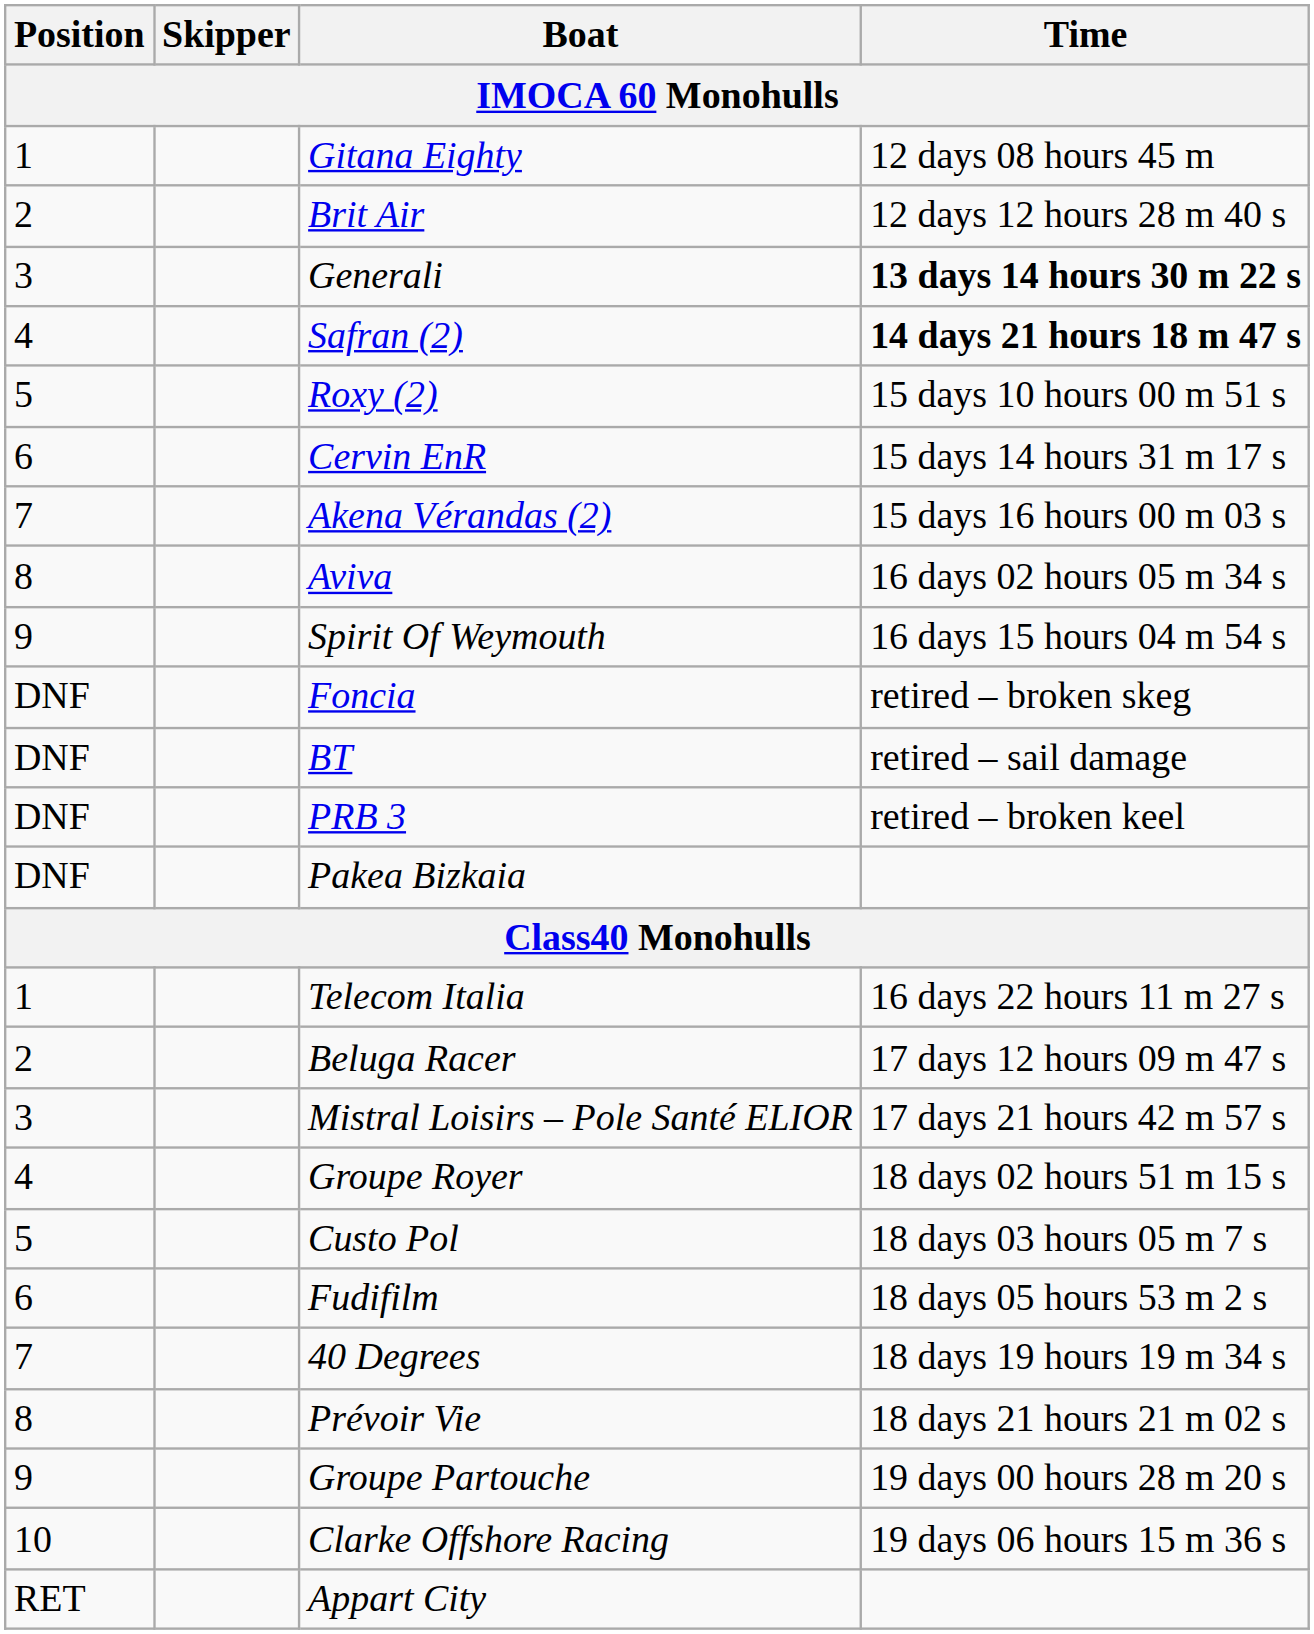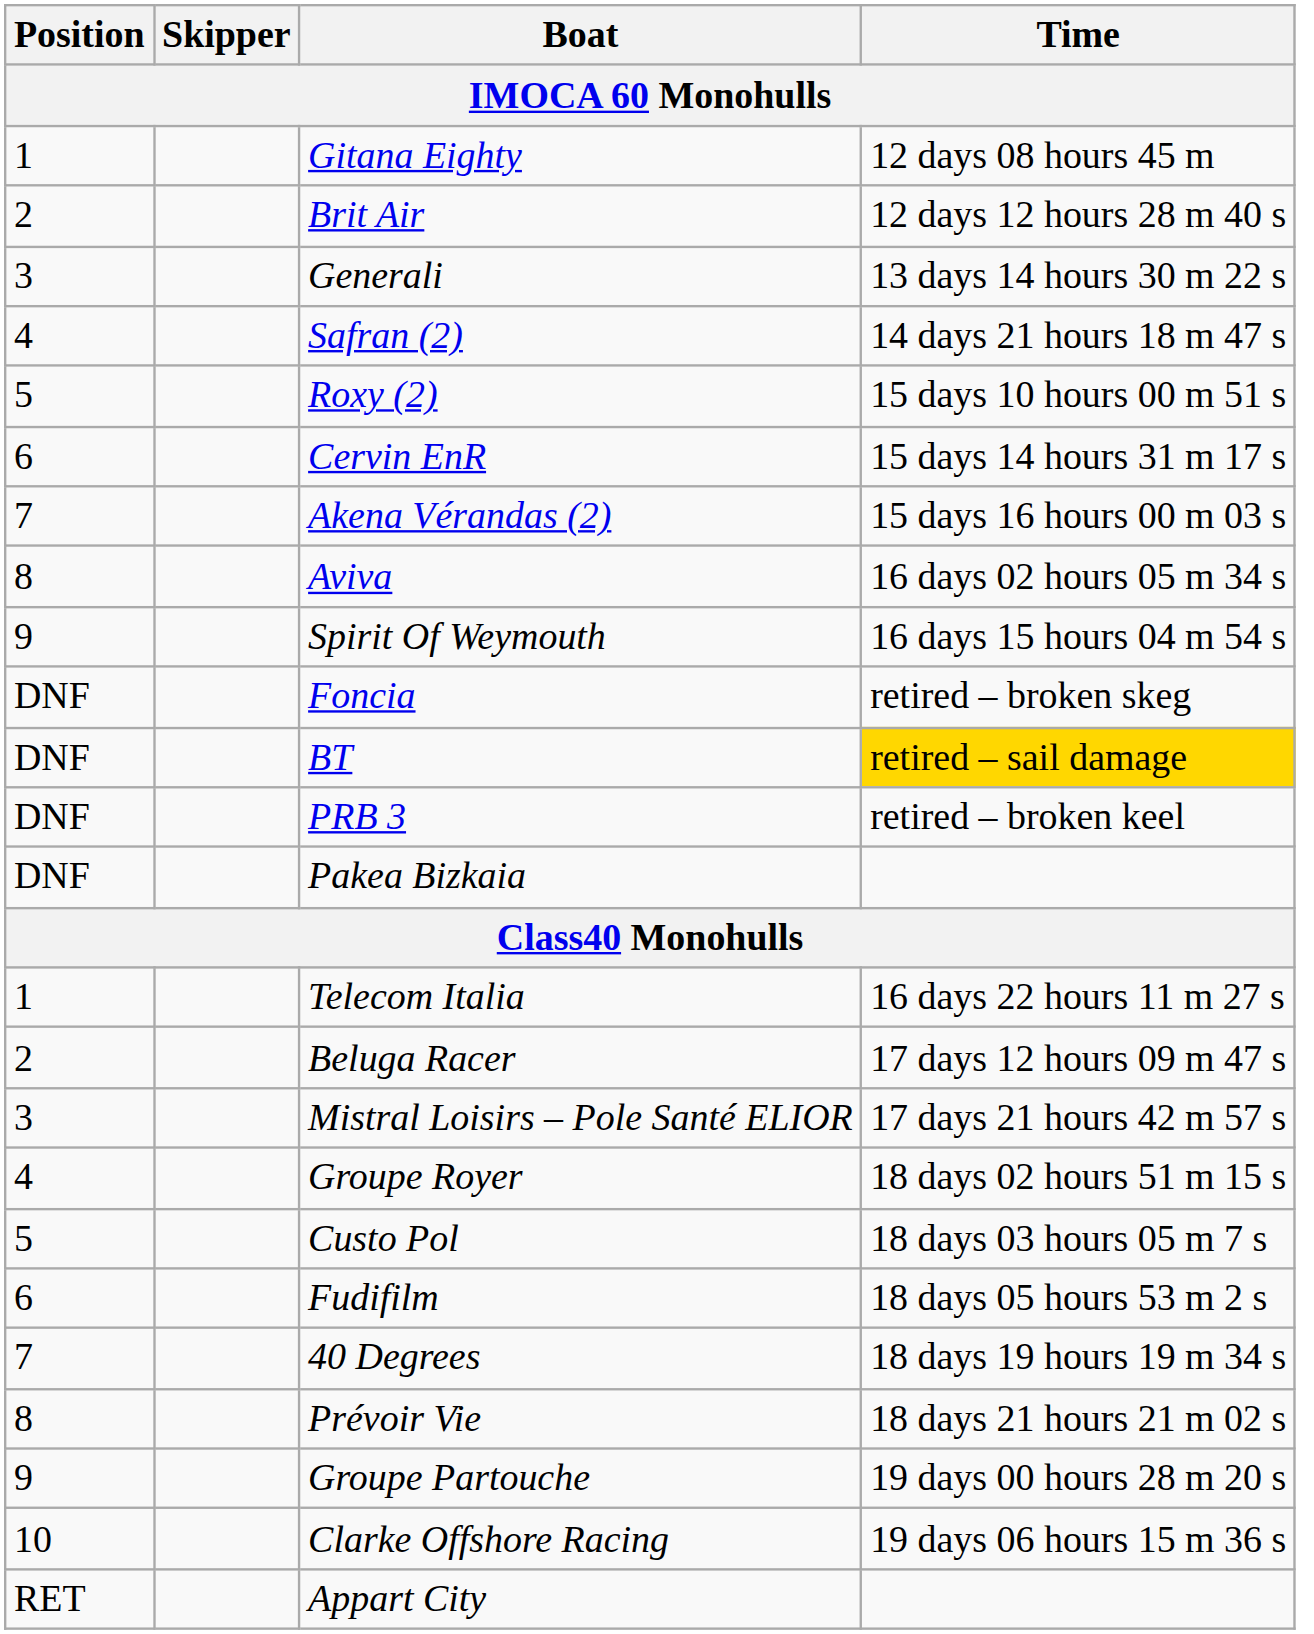(1086, 275) bold -> (1078, 275) normal
(1086, 335) bold -> (1078, 335) normal
(1029, 756) no background -> (1029, 756) gold background
